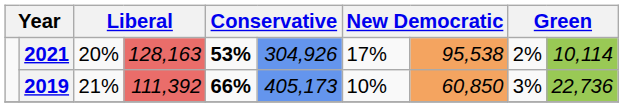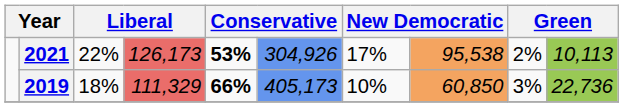(99, 54) 20% -> (99, 54) 22%
(165, 54) 128,163 -> (165, 54) 126,173
(583, 54) 10,114 -> (583, 54) 10,113
(99, 85) 21% -> (99, 85) 18%
(166, 85) 111,392 -> (166, 85) 111,329
